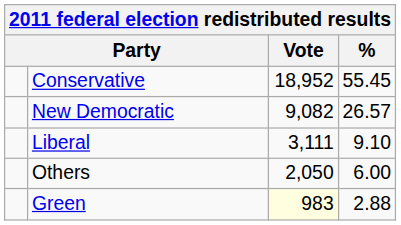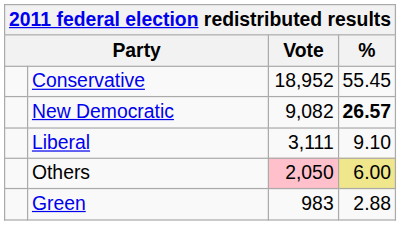(367, 111) normal -> (367, 111) bold
(309, 173) no background -> (309, 173) pink background
(372, 173) no background -> (372, 173) khaki background
(318, 204) lightyellow background -> (318, 204) no background
